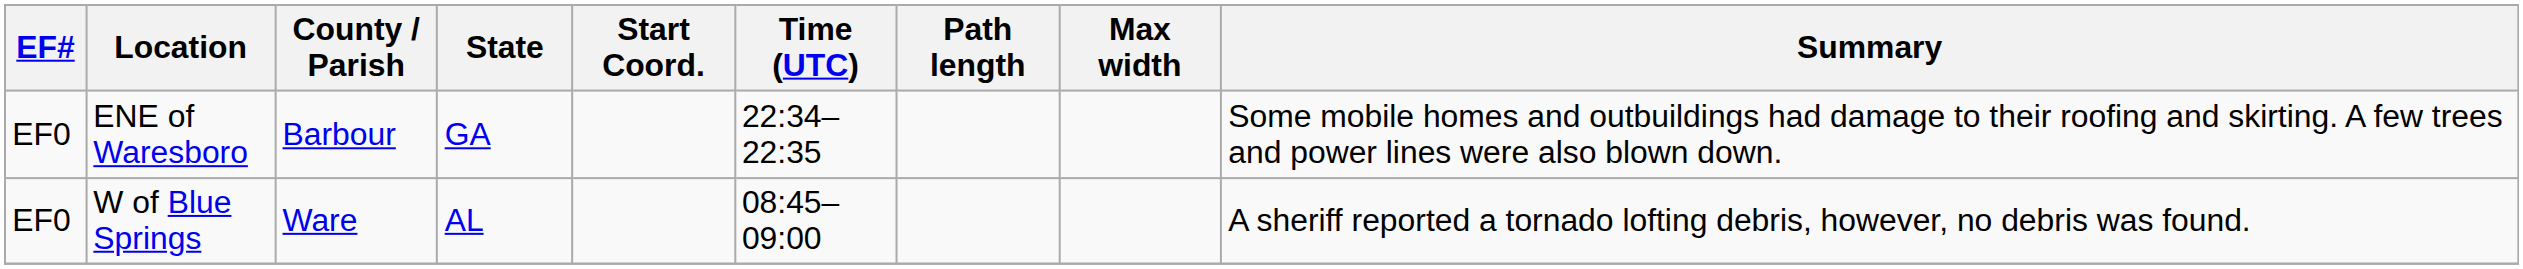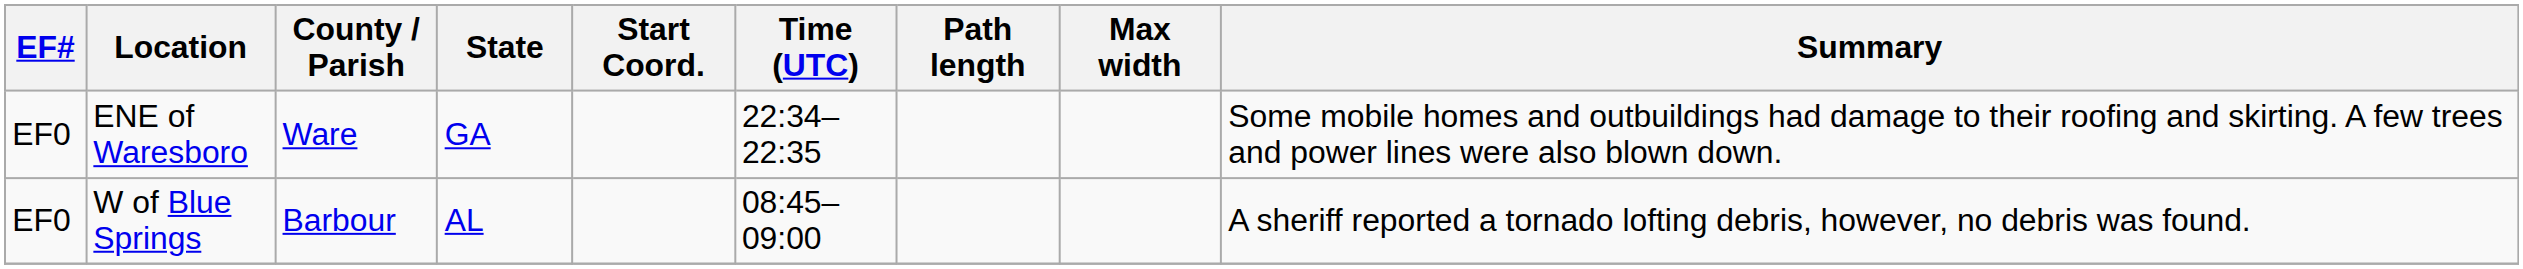(339, 133) Barbour -> (320, 133) Ware
(320, 220) Ware -> (339, 220) Barbour
